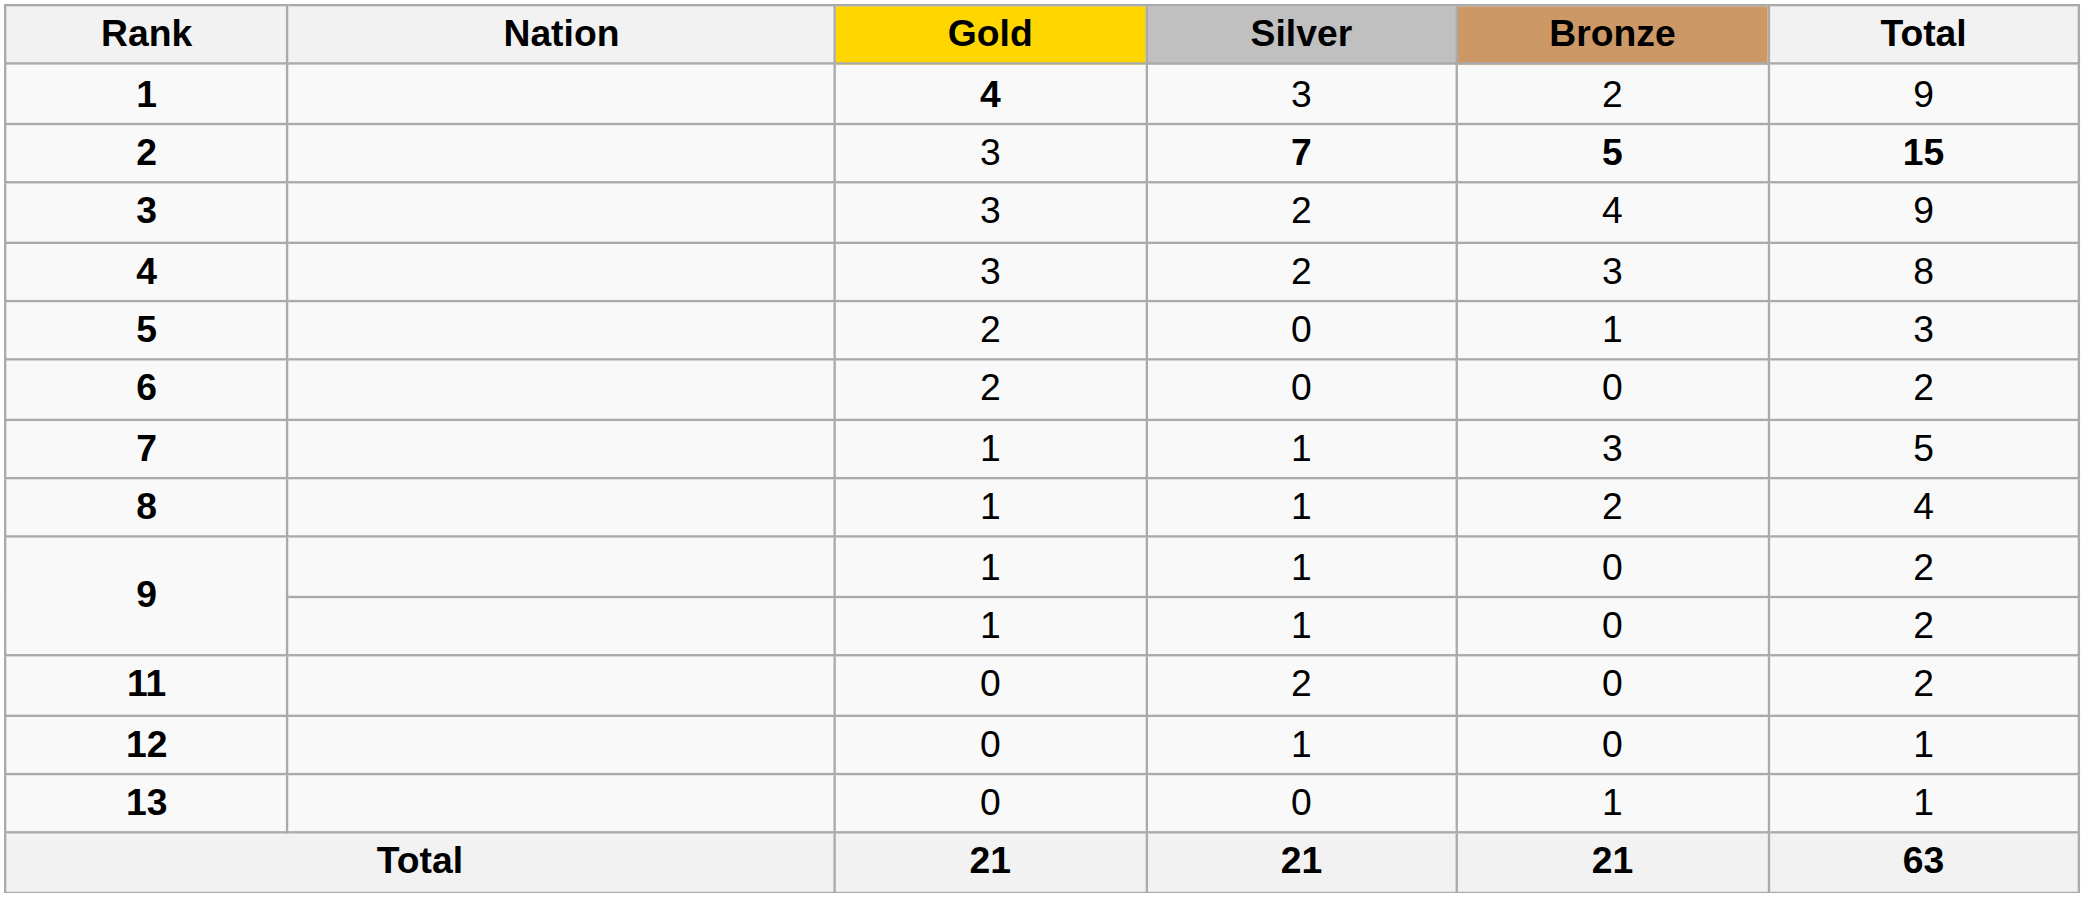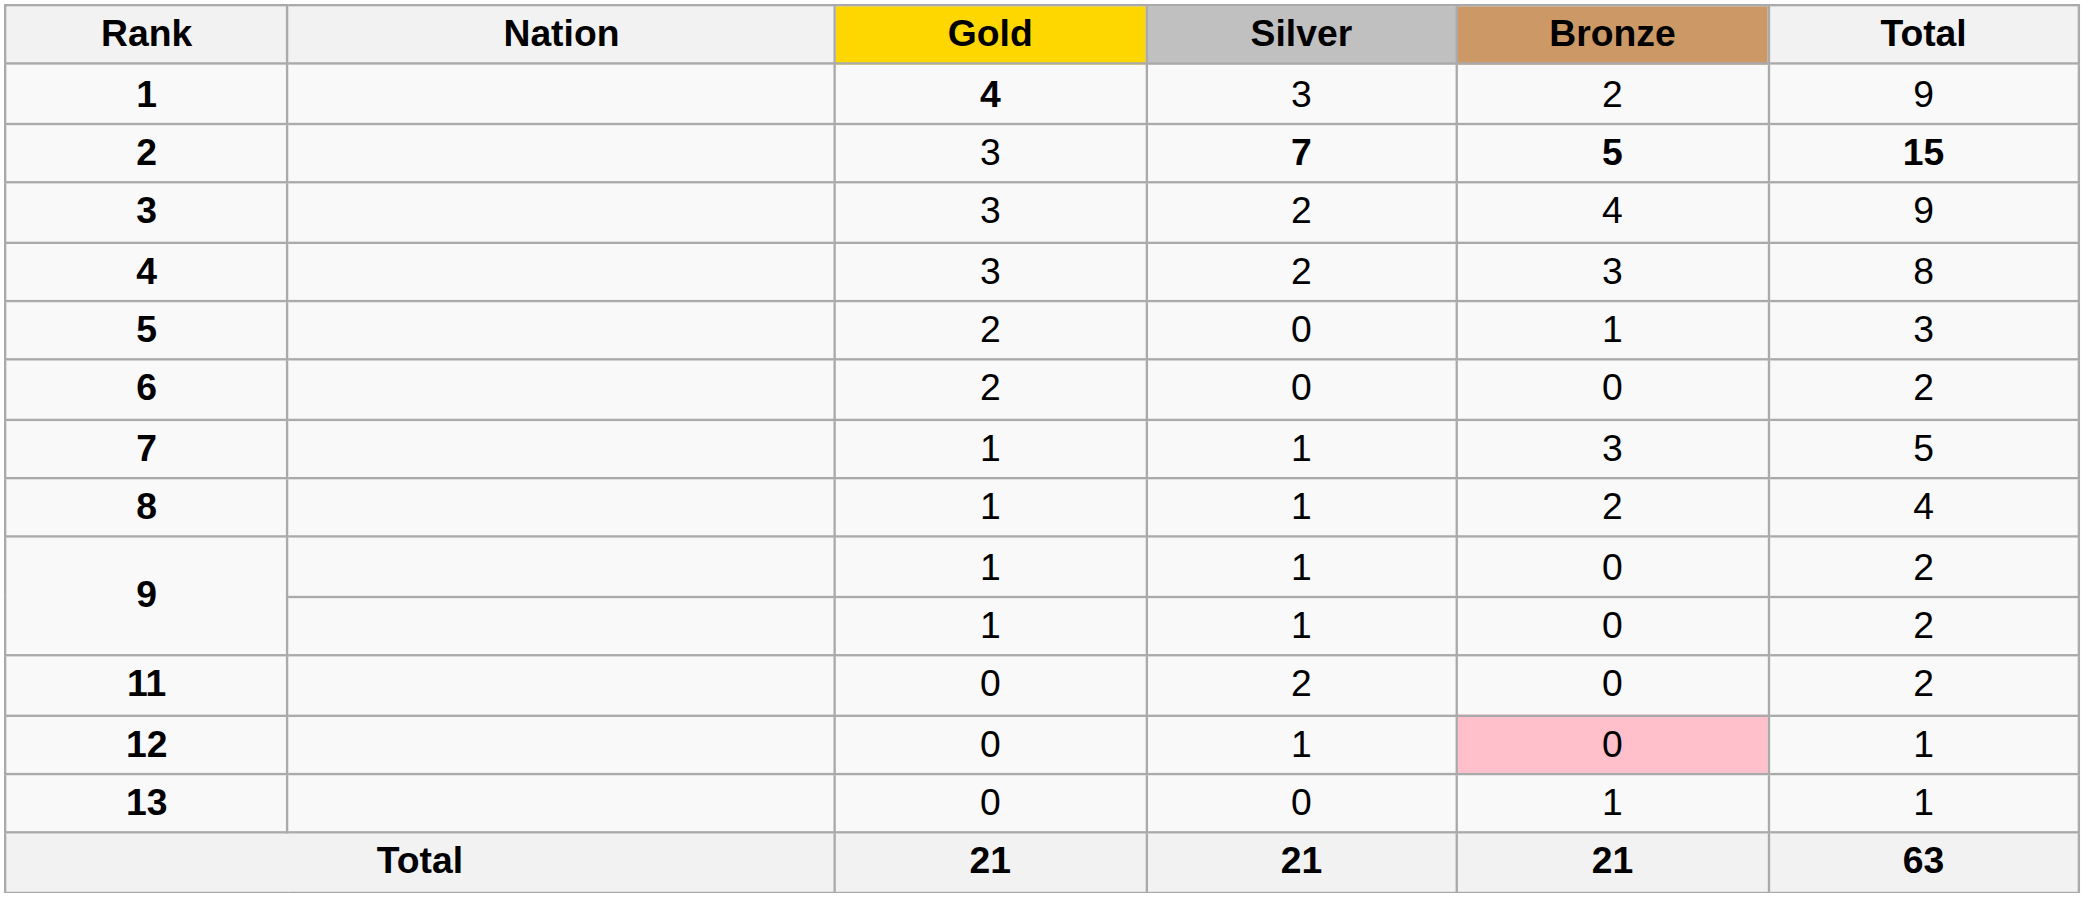(1612, 743) no background -> (1612, 743) pink background
